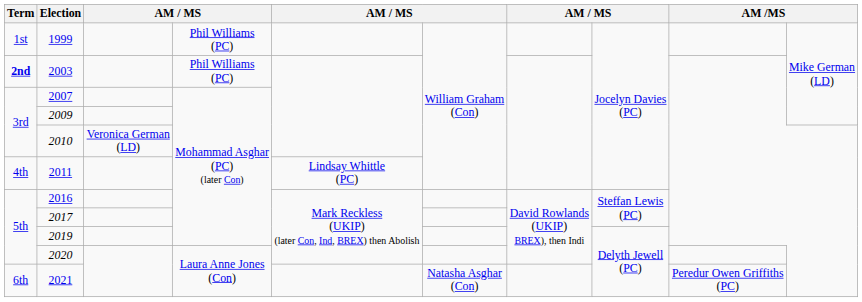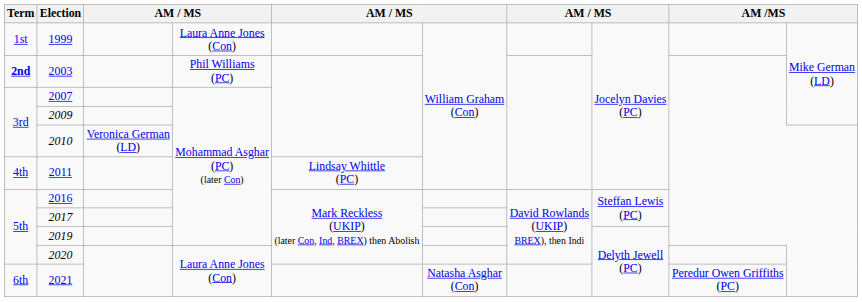(222, 39) Phil Williams (PC) -> (222, 39) Laura Anne Jones (Con)
